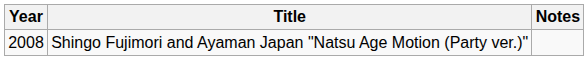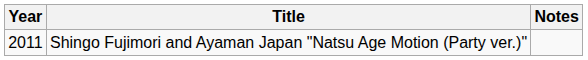(26, 42) 2008 -> (25, 42) 2011
